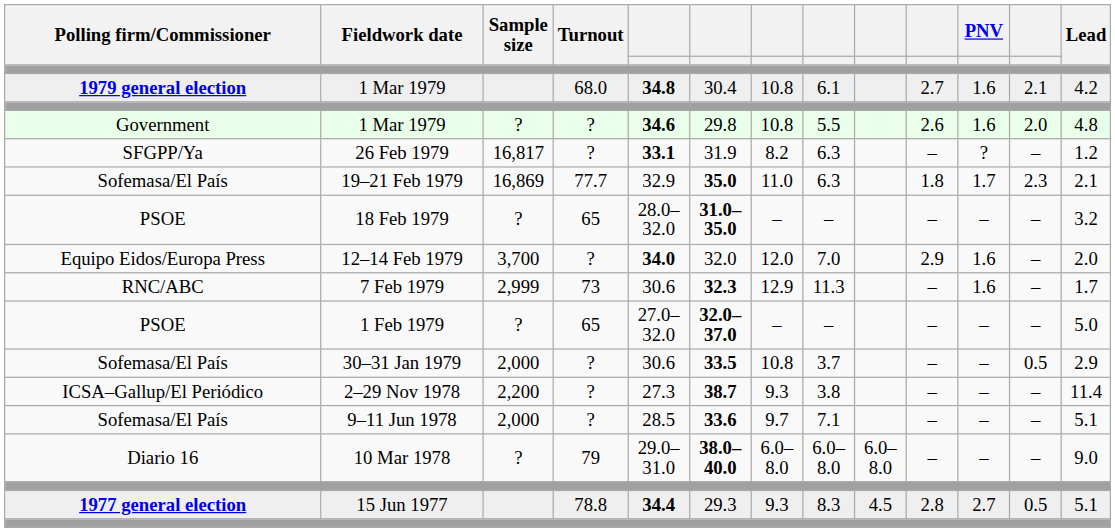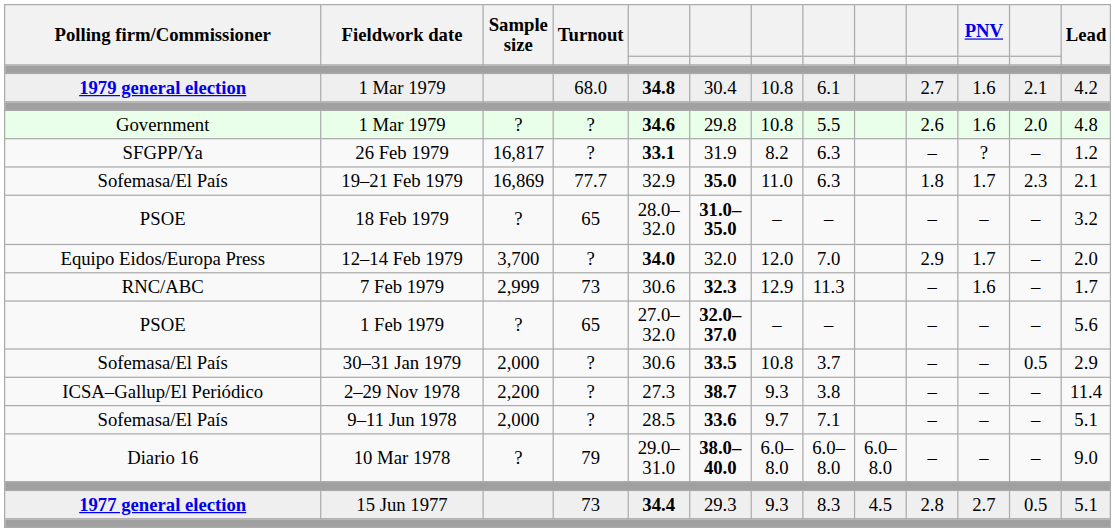(984, 258) 1.6 -> (984, 258) 1.7
(1086, 324) 5.0 -> (1086, 324) 5.6
(591, 504) 78.8 -> (591, 504) 73
